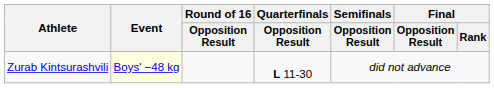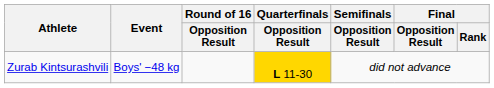(147, 68) lightyellow background -> (147, 68) no background
(293, 74) no background -> (293, 74) gold background
